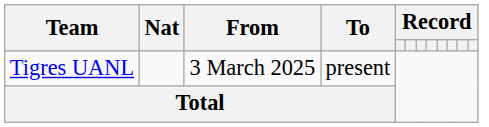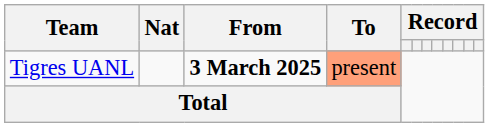(252, 68) normal -> (255, 68) bold
(358, 68) no background -> (364, 68) lightsalmon background
